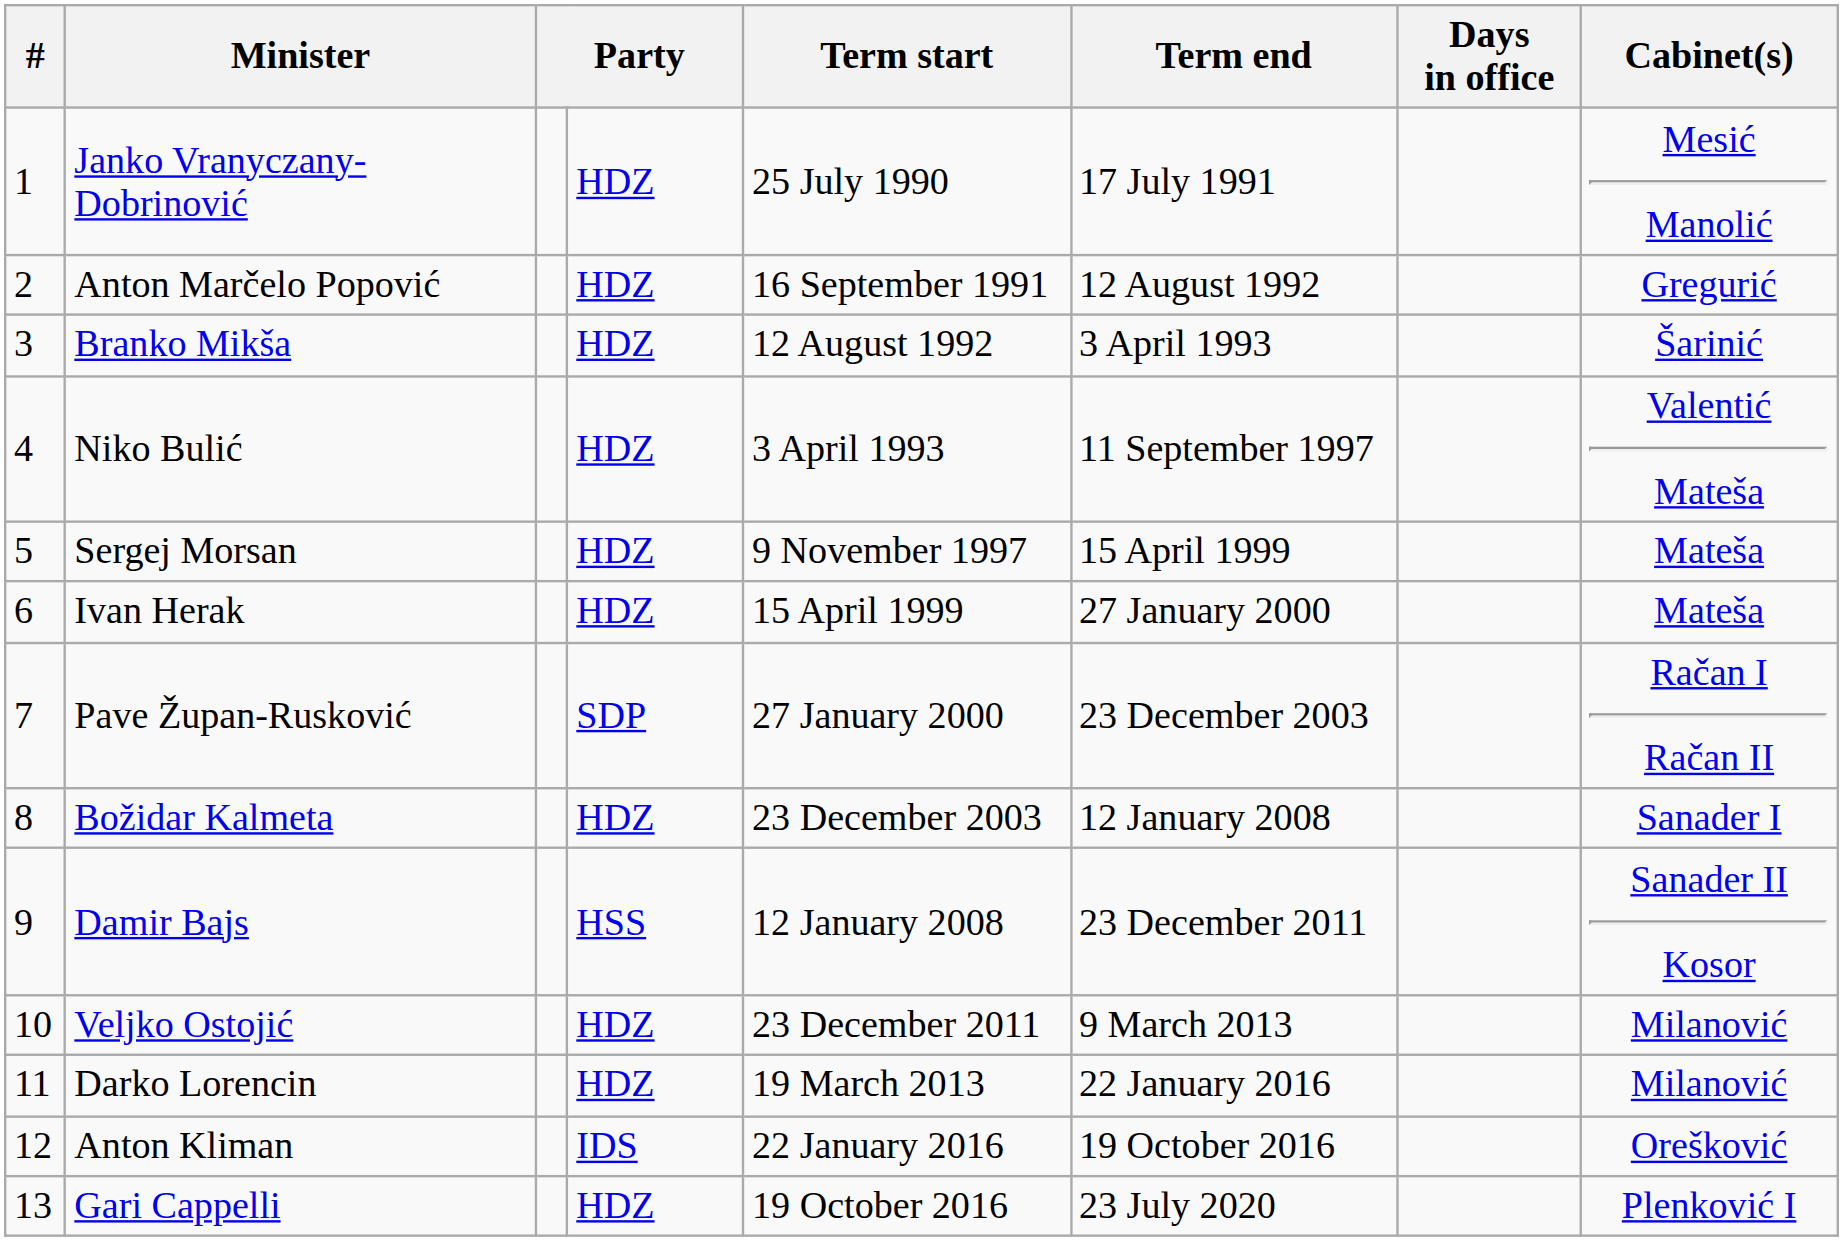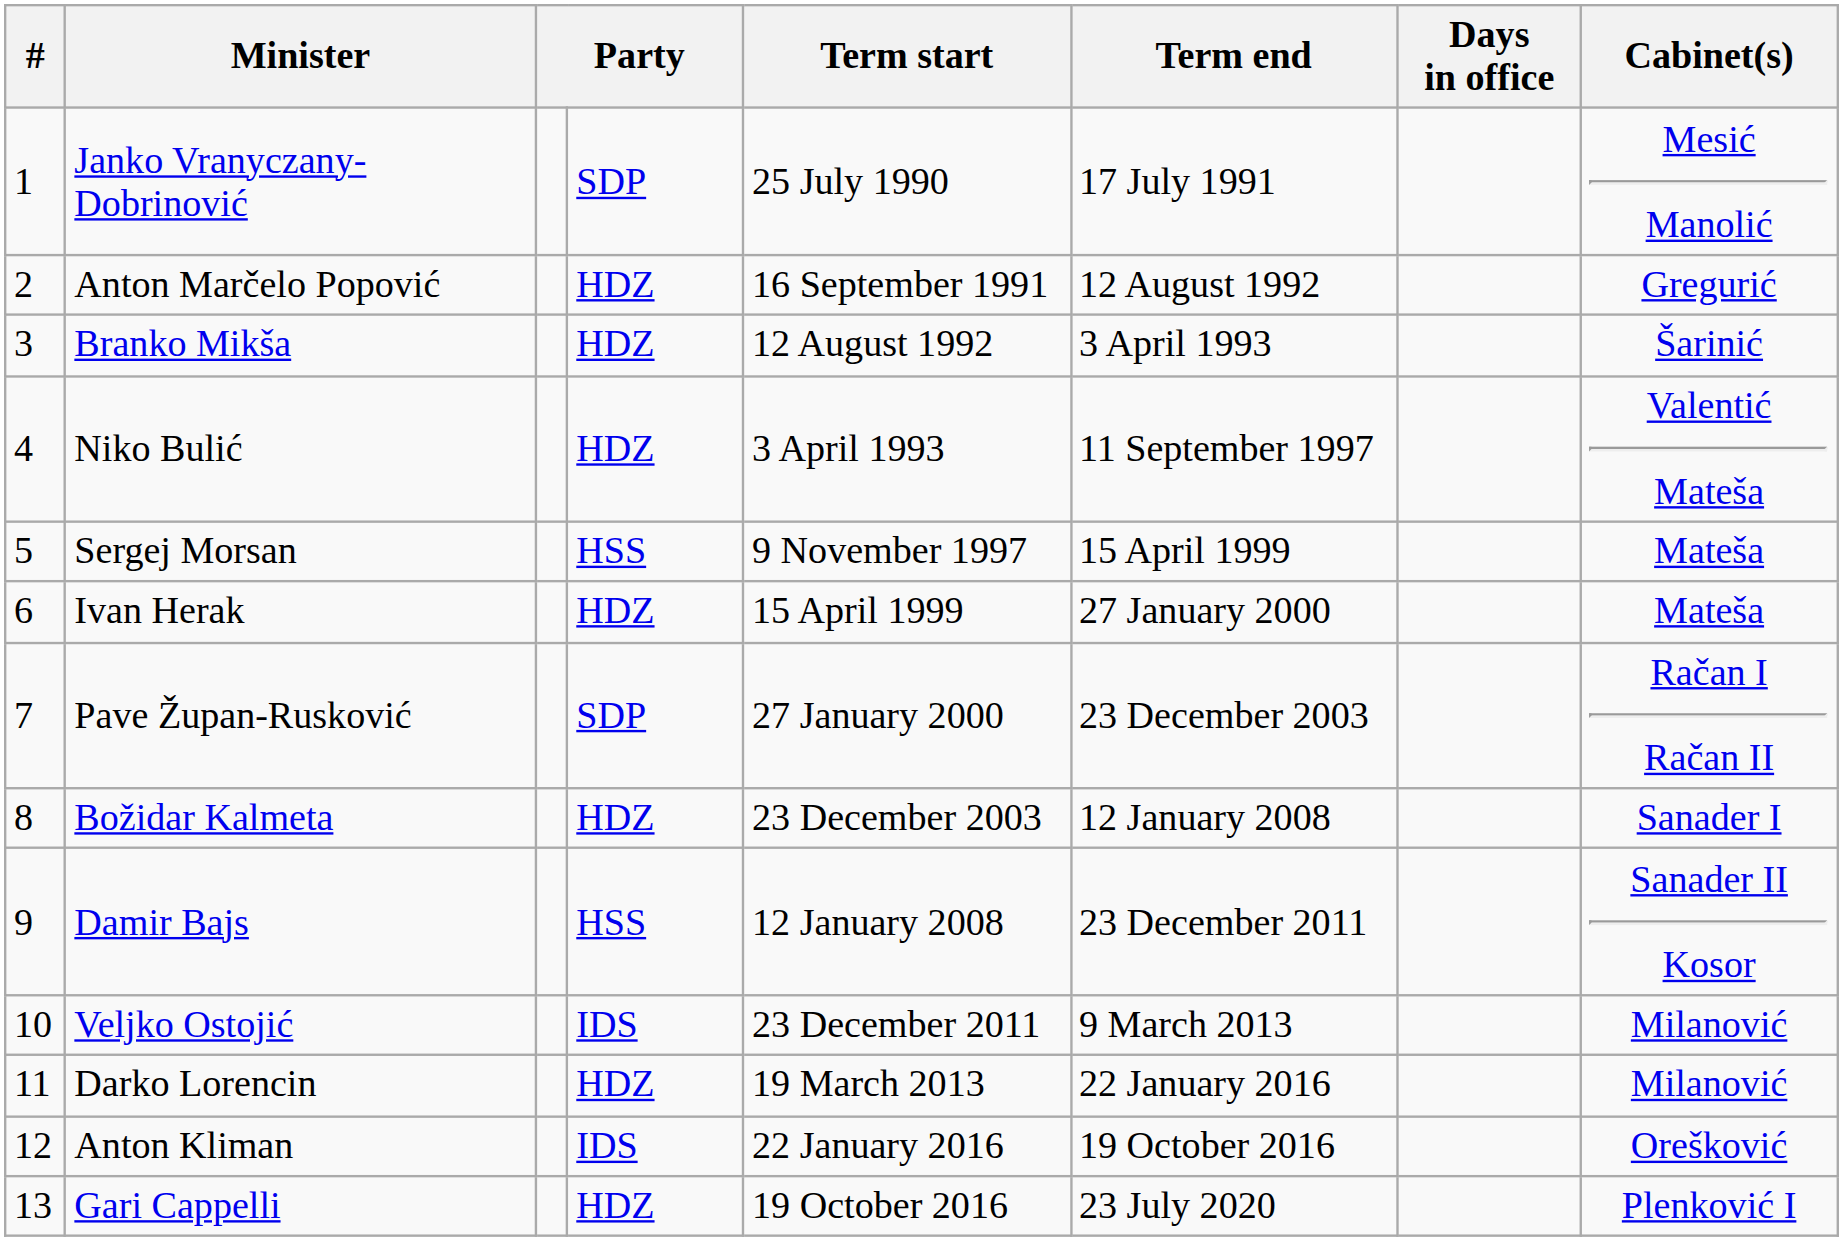(615, 180) HDZ -> (611, 180) SDP
(615, 550) HDZ -> (611, 550) HSS
(615, 1024) HDZ -> (607, 1024) IDS
